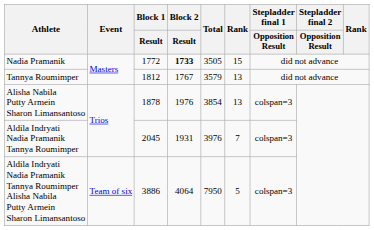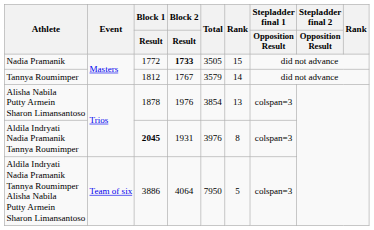(238, 77) 13 -> (238, 77) 14
(151, 139) normal -> (151, 139) bold
(238, 139) 7 -> (238, 139) 8
